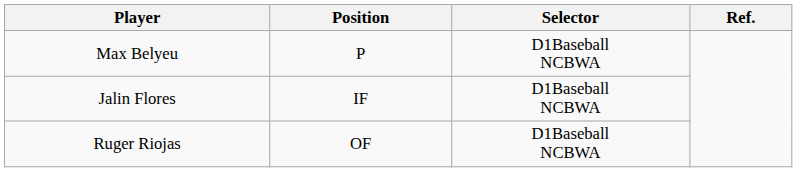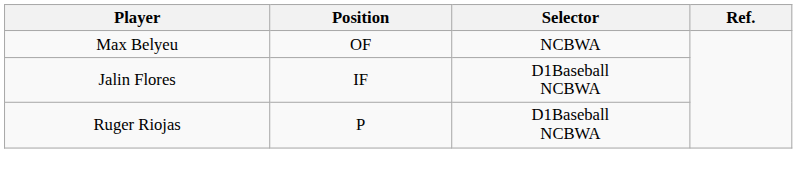(361, 53) P -> (361, 44) OF
(570, 53) D1Baseball NCBWA -> (570, 44) NCBWA
(361, 143) OF -> (361, 124) P
